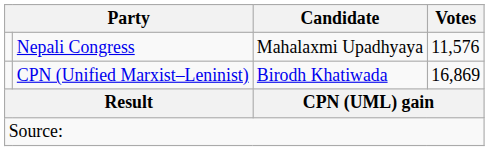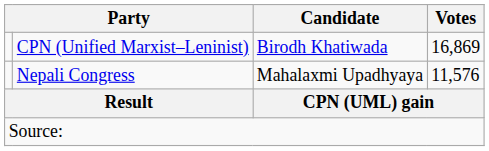rows swapped: (133, 74) <-> (76, 46)
